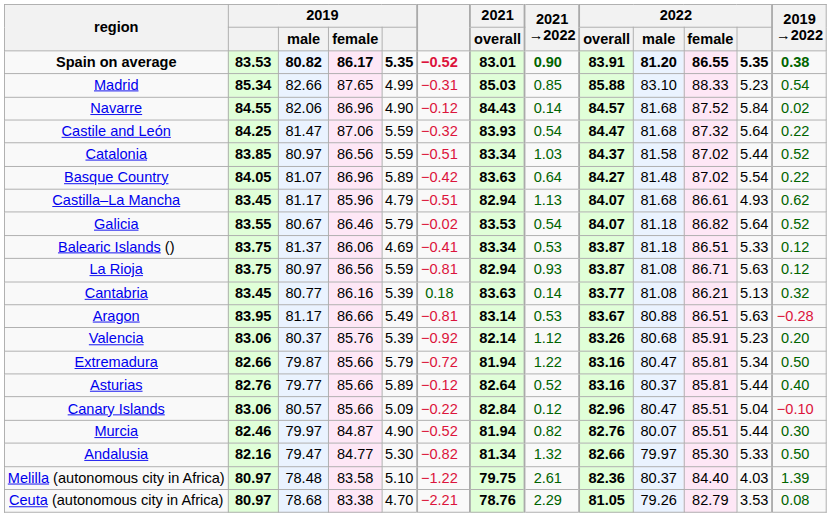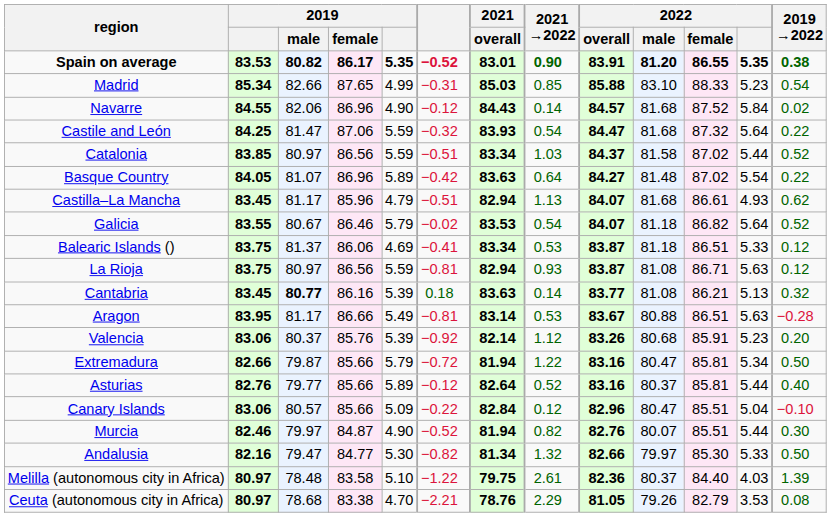(304, 293) normal -> (304, 293) bold
